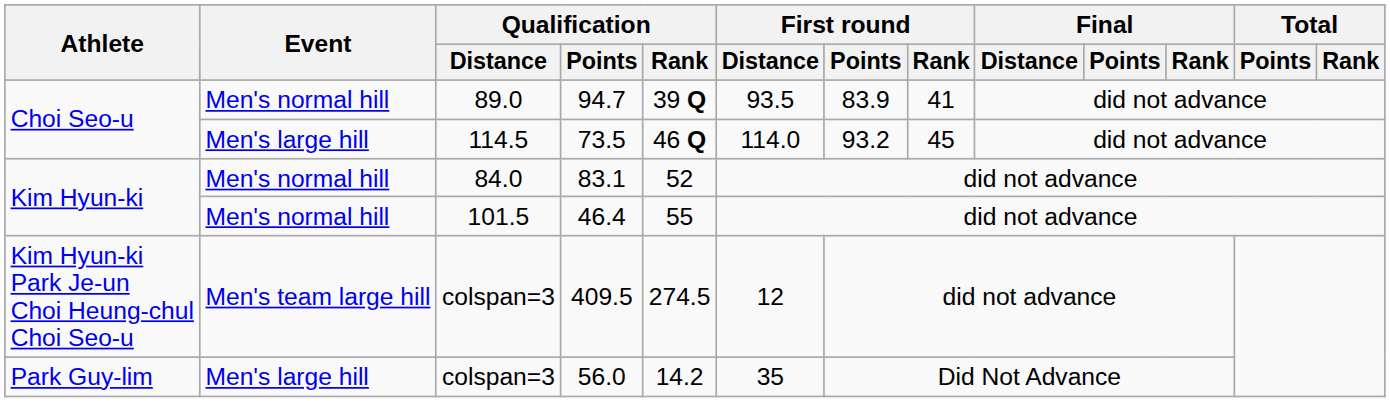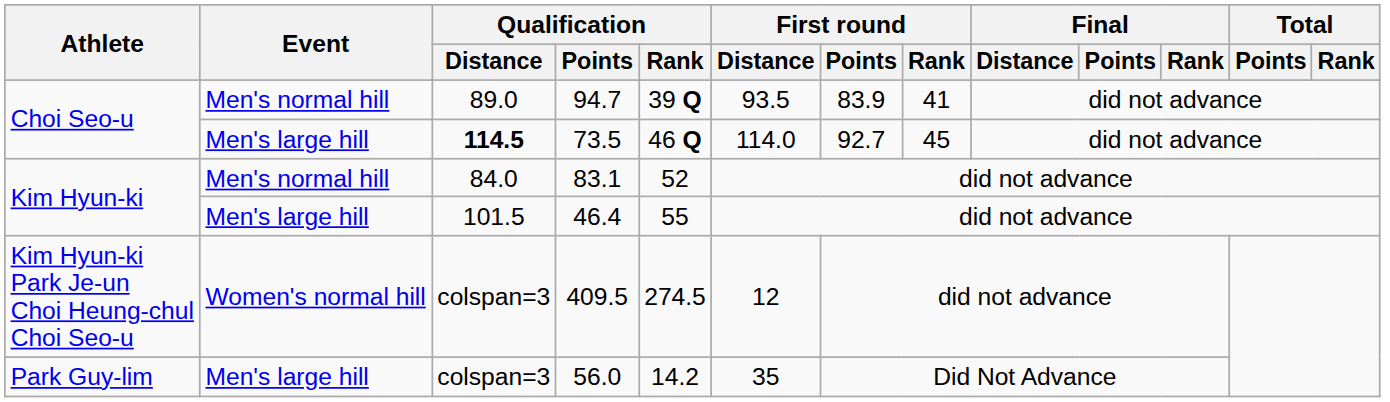(498, 139) normal -> (494, 139) bold
(866, 139) 93.2 -> (861, 139) 92.7
(297, 217) Men's normal hill -> (287, 217) Men's large hill
(318, 297) Men's team large hill -> (316, 297) Women's normal hill
